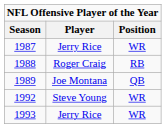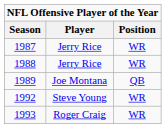(80, 64) Roger Craig -> (80, 64) Jerry Rice
(137, 64) RB -> (137, 64) WR
(80, 115) Jerry Rice -> (80, 115) Roger Craig
